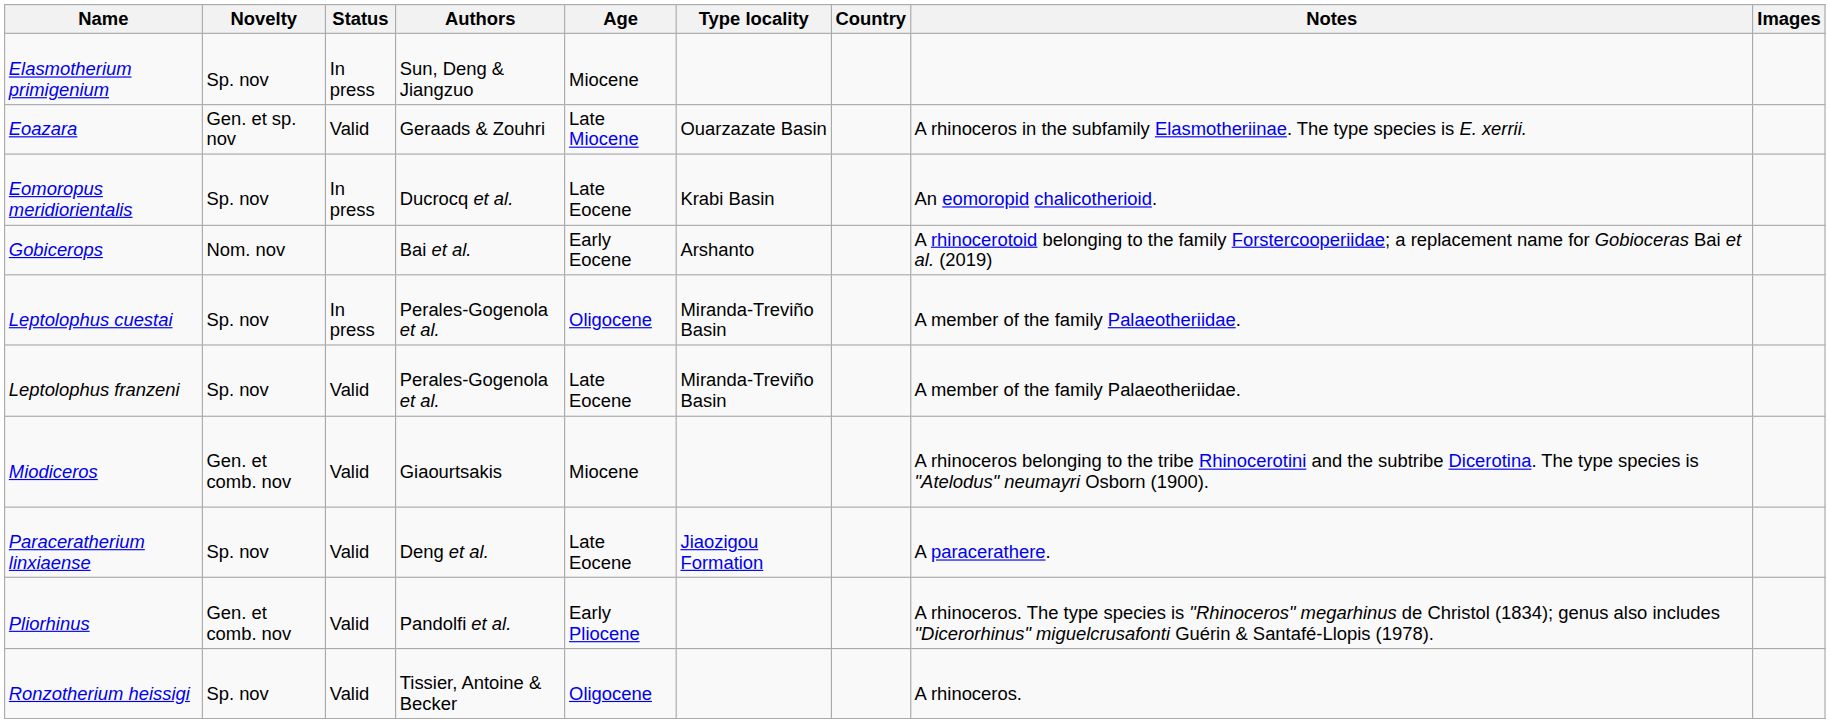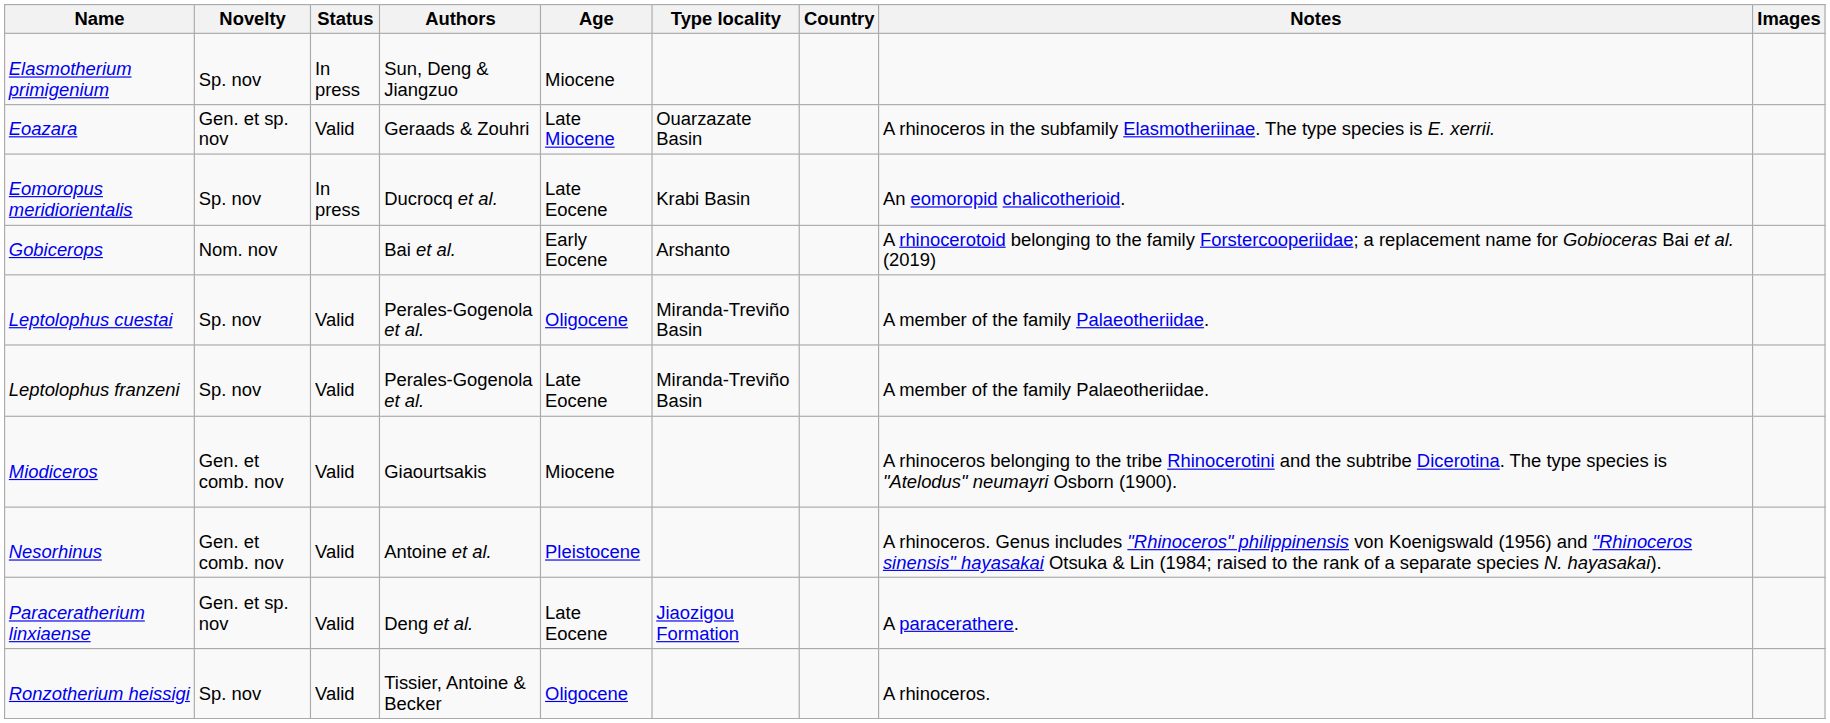(352, 320) In press -> (335, 320) Valid
+ row: (55, 552)
(238, 552) Sp. nov -> (244, 612) Gen. et sp. nov
- row: (49, 623)
